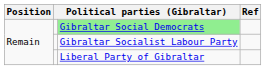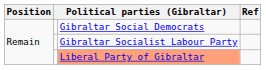(132, 27) lightgreen background -> (132, 27) no background
(132, 57) no background -> (132, 57) lightsalmon background
